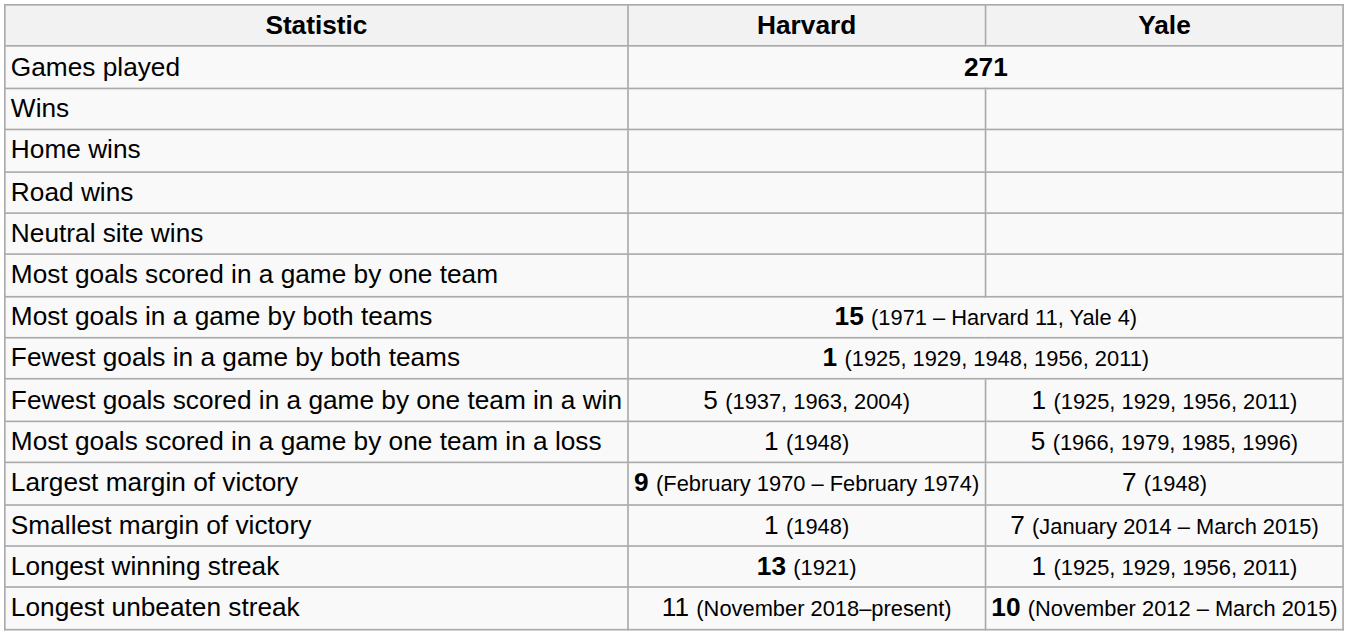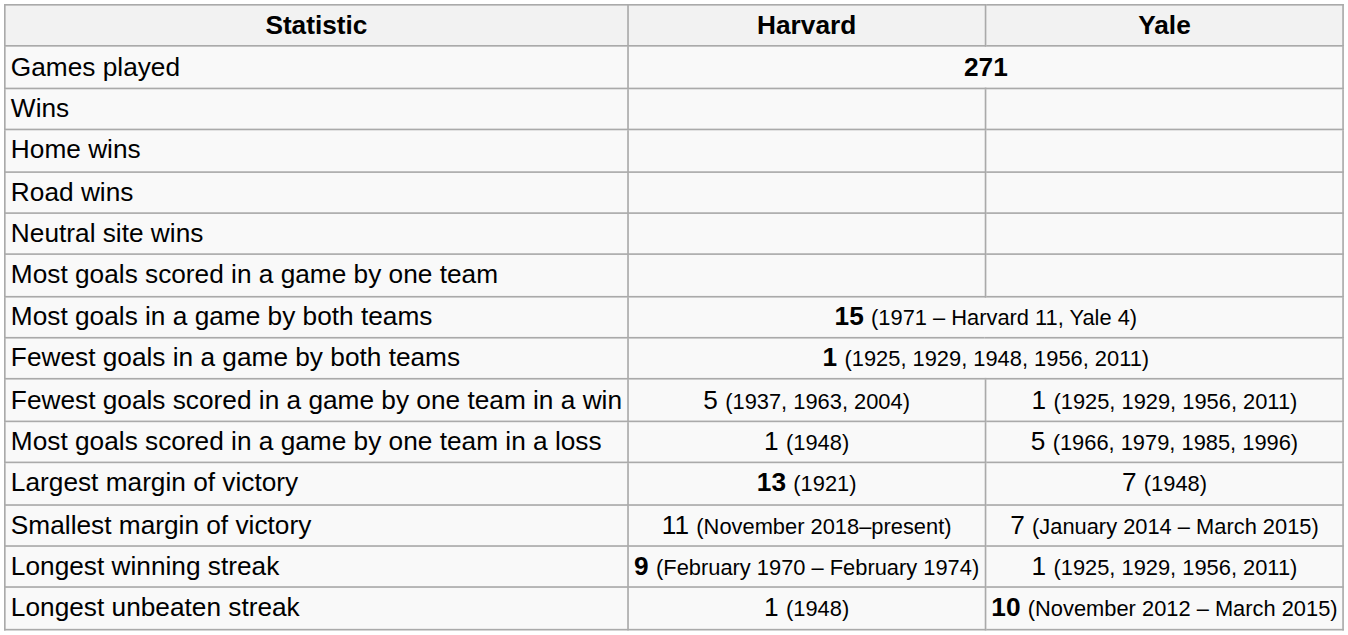(807, 483) 9 (February 1970 – February 1974) -> (807, 483) 13 (1921)
(807, 524) 1 (1948) -> (807, 524) 11 (November 2018–present)
(807, 566) 13 (1921) -> (807, 566) 9 (February 1970 – February 1974)
(807, 607) 11 (November 2018–present) -> (807, 607) 1 (1948)
